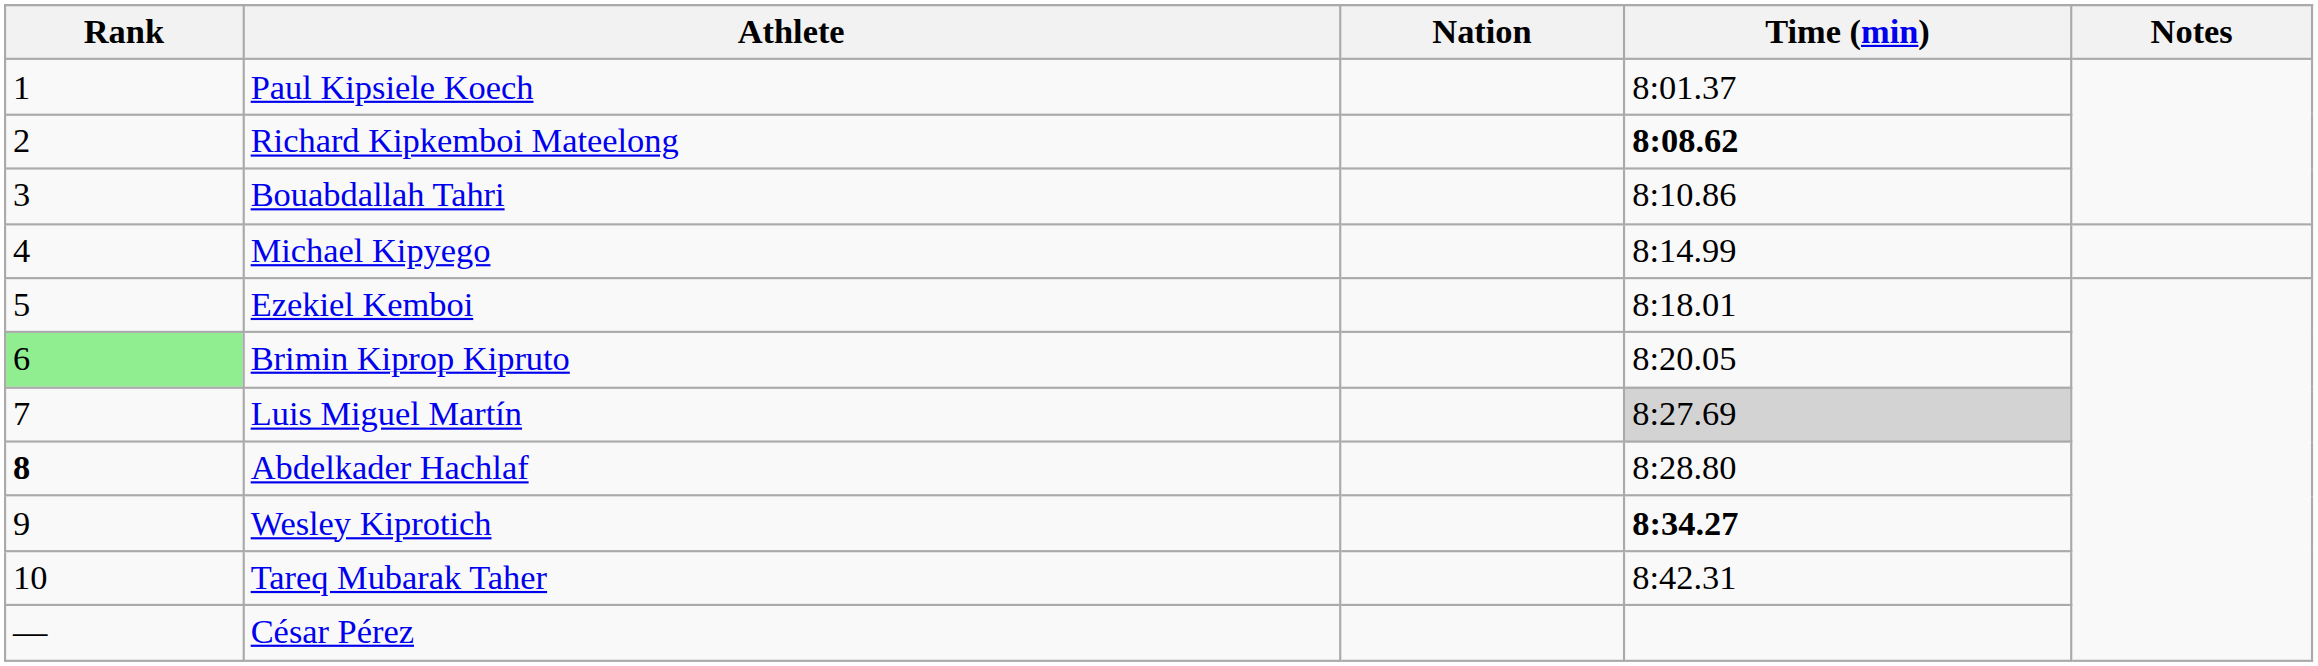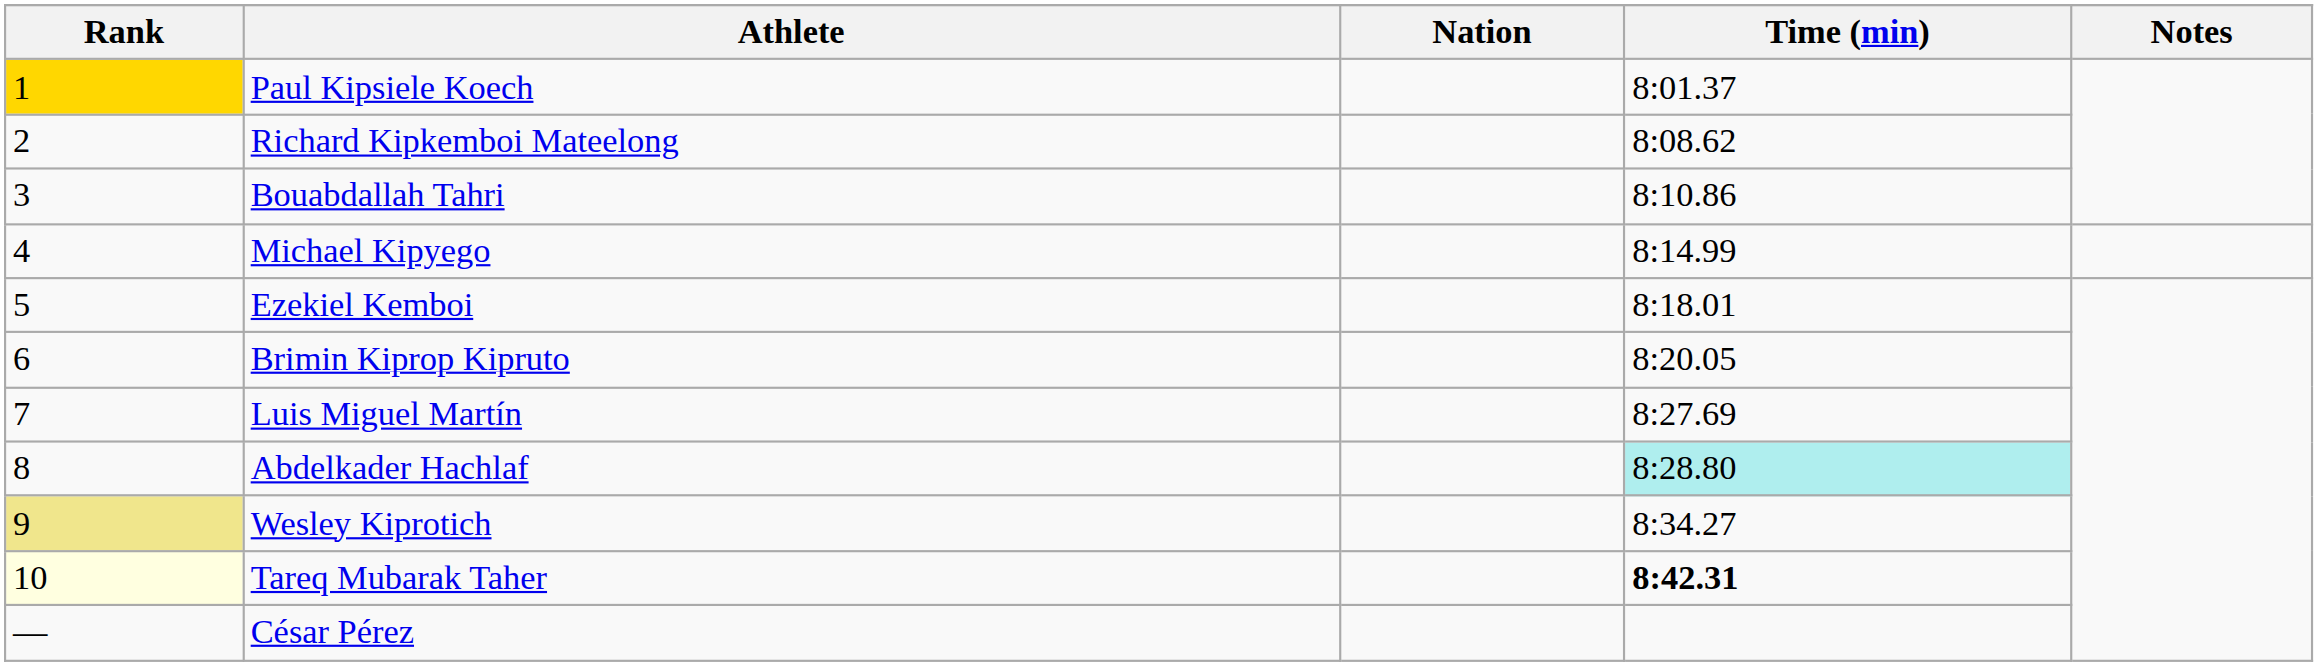(22, 86) no background -> (22, 86) gold background
(1685, 140) bold -> (1684, 140) normal
(22, 359) lightgreen background -> (22, 359) no background
(1684, 413) lightgrey background -> (1684, 413) no background
(22, 468) bold -> (22, 468) normal
(1684, 468) no background -> (1684, 468) paleturquoise background
(22, 522) no background -> (22, 522) khaki background
(1685, 522) bold -> (1684, 522) normal
(30, 577) no background -> (30, 577) lightyellow background
(1684, 577) normal -> (1685, 577) bold
